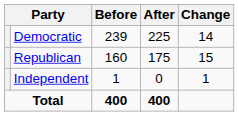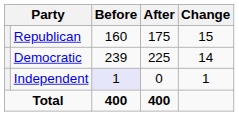rows swapped: (48, 36) <-> (47, 57)
(116, 79) no background -> (116, 79) lavender background
